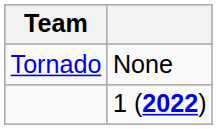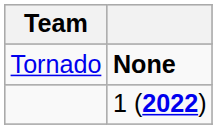(143, 64) normal -> (144, 64) bold
